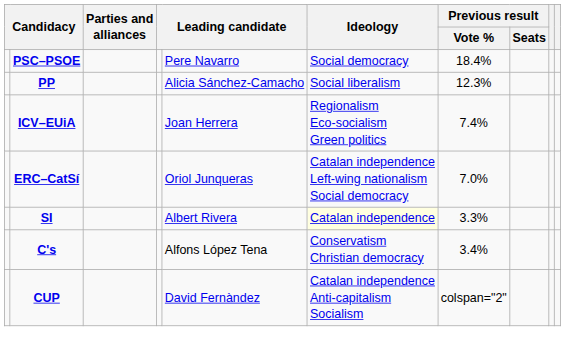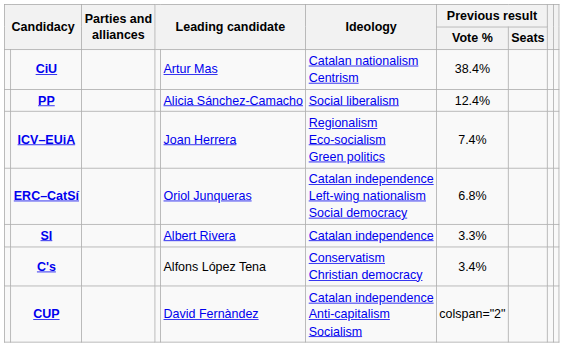+ row: (46, 69)
- row: (47, 61)
(474, 83) 12.3% -> (472, 100) 12.4%
(474, 179) 7.0% -> (472, 196) 6.8%
(372, 218) lightyellow background -> (371, 235) no background
